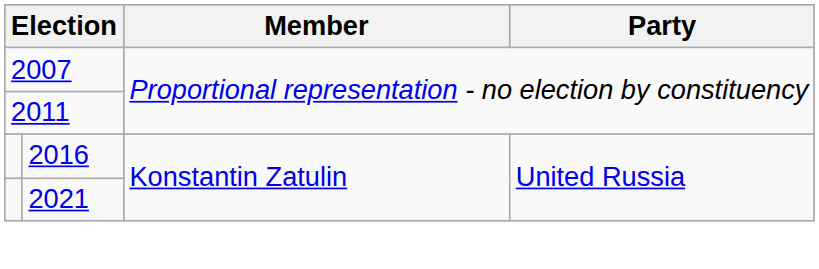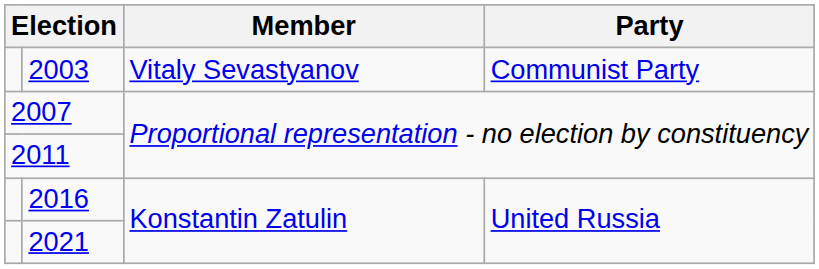+ row: (59, 69)
